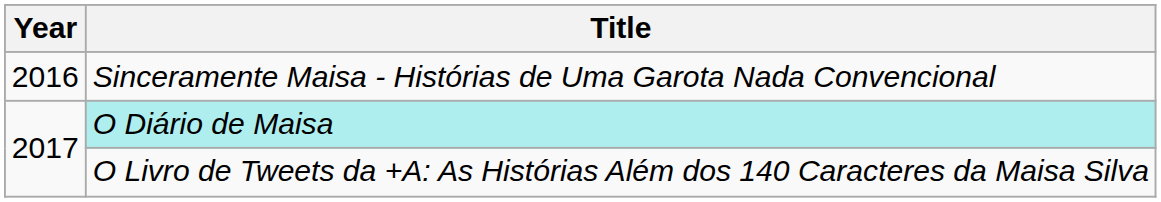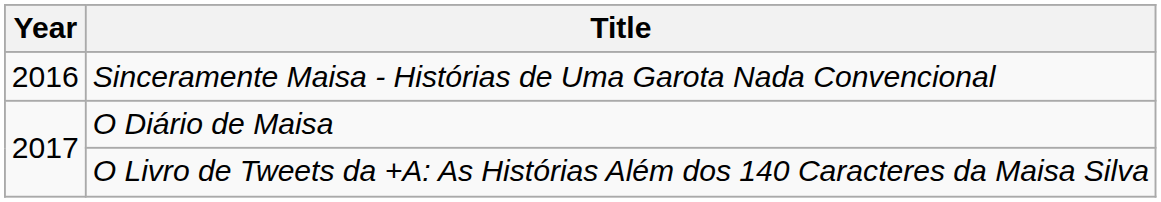(213, 123) paleturquoise background -> (213, 123) no background
